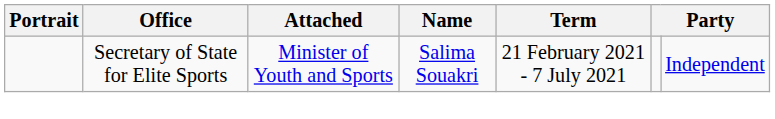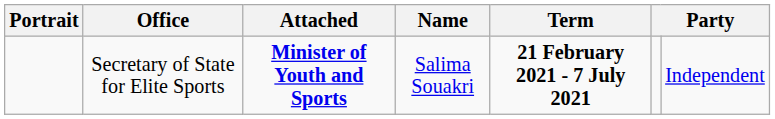(323, 63) normal -> (319, 75) bold
(573, 63) normal -> (571, 75) bold
